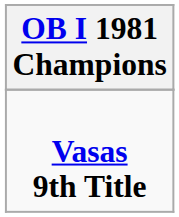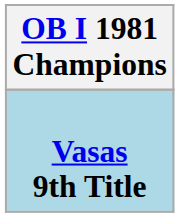(90, 168) no background -> (90, 168) lightblue background
